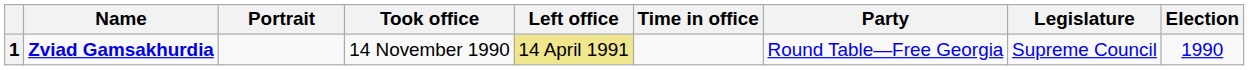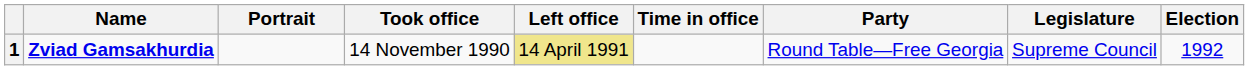(1202, 49) 1990 -> (1202, 49) 1992
